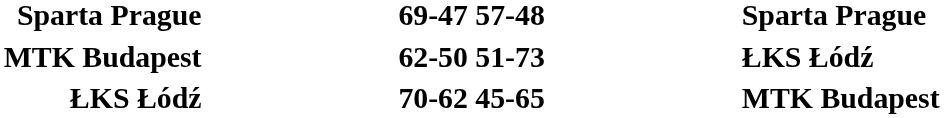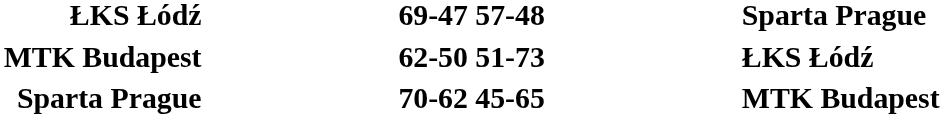(109, 15) Sparta Prague -> (136, 15) ŁKS Łódź
(136, 98) ŁKS Łódź -> (109, 98) Sparta Prague
